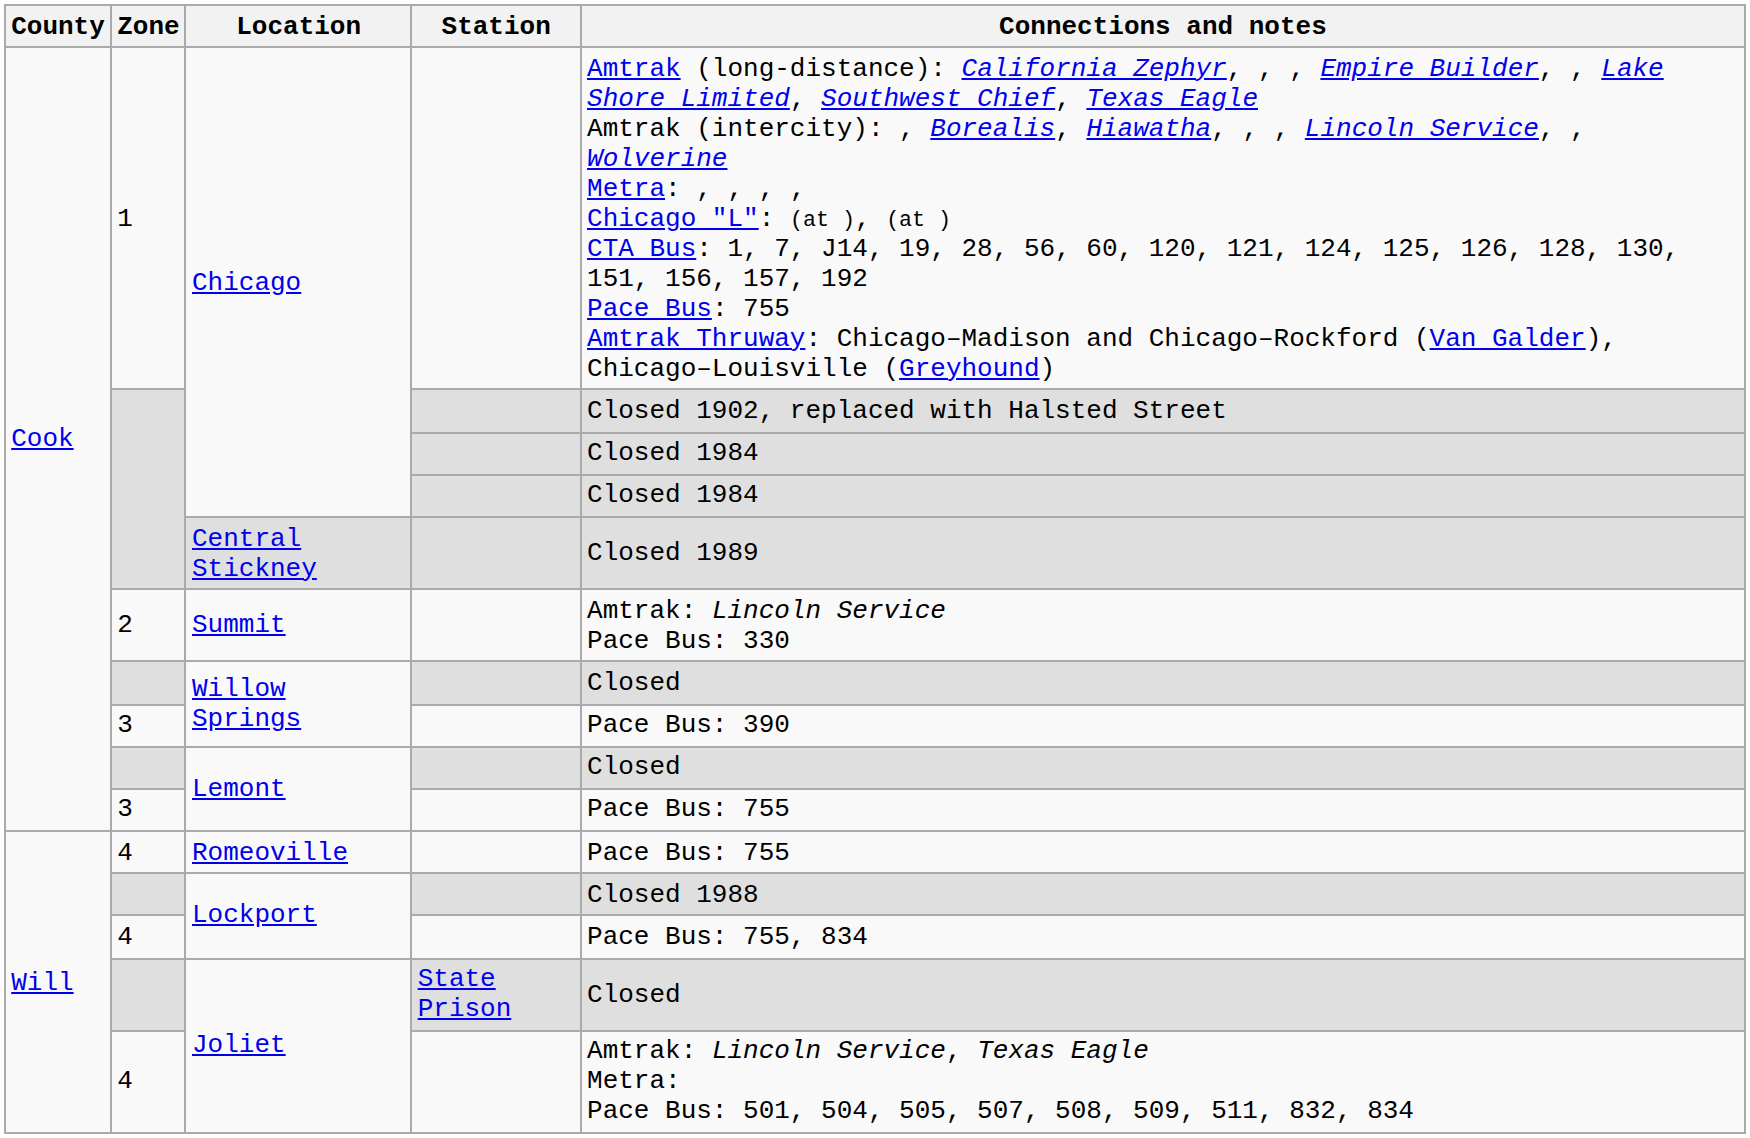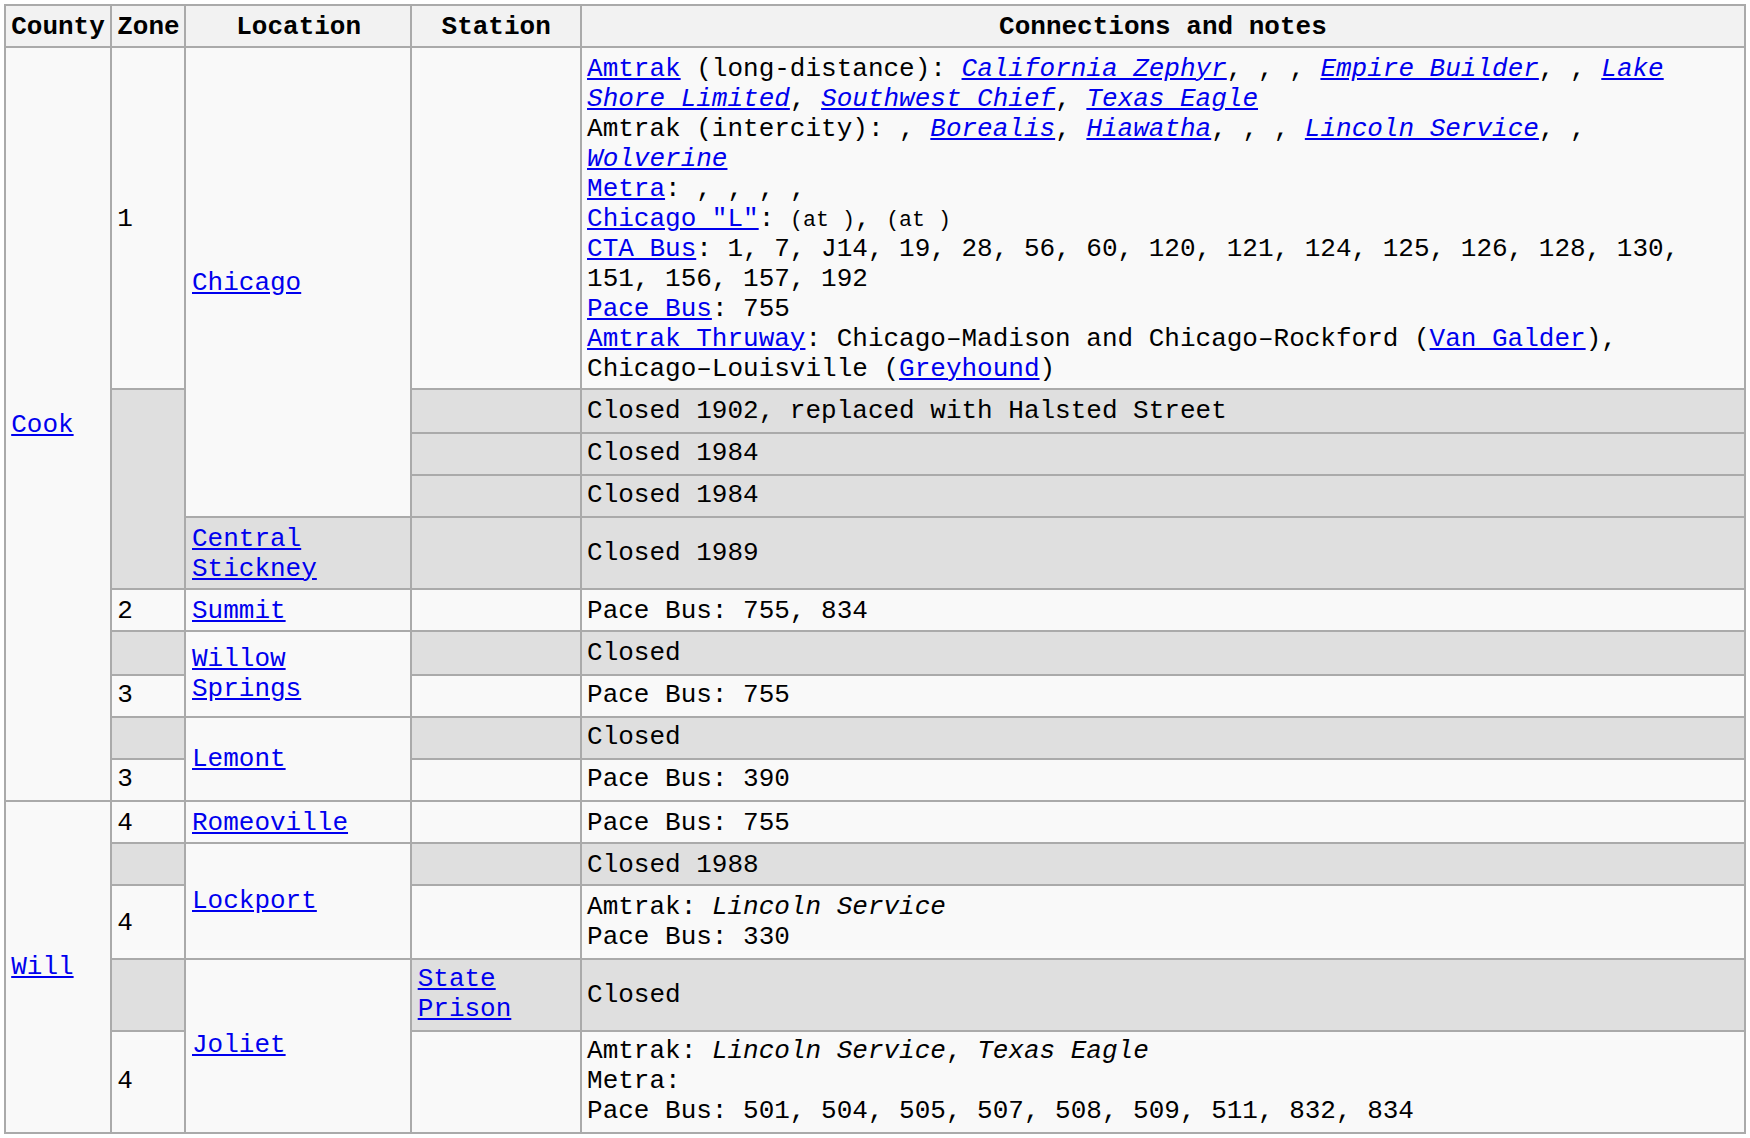(766, 625) Amtrak: Lincoln Service Pace Bus: 330 -> (727, 610) Pace Bus: 755, 834
(688, 725) Pace Bus: 390 -> (688, 695) Pace Bus: 755
(688, 810) Pace Bus: 755 -> (688, 780) Pace Bus: 390
(727, 937) Pace Bus: 755, 834 -> (766, 922) Amtrak: Lincoln Service Pace Bus: 330
